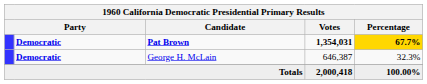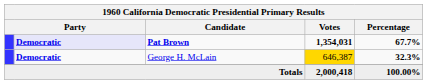(39, 42) no background -> (39, 42) lavender background
(408, 42) gold background -> (408, 42) no background
(338, 57) no background -> (338, 57) gold background
(409, 57) normal -> (408, 57) bold
